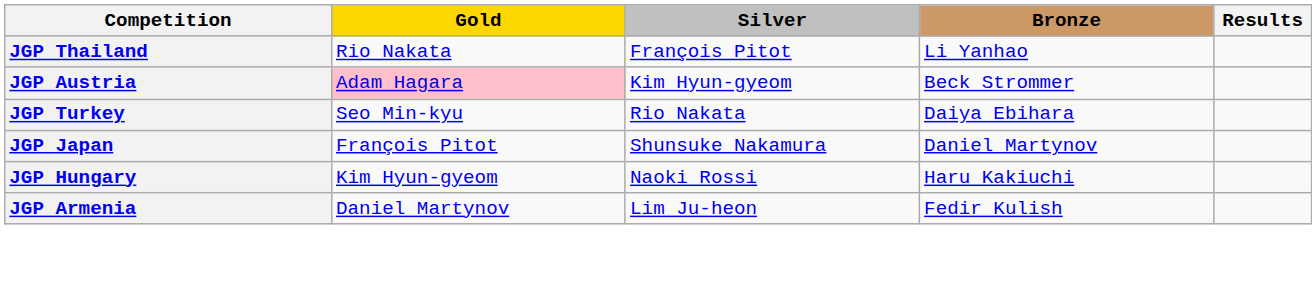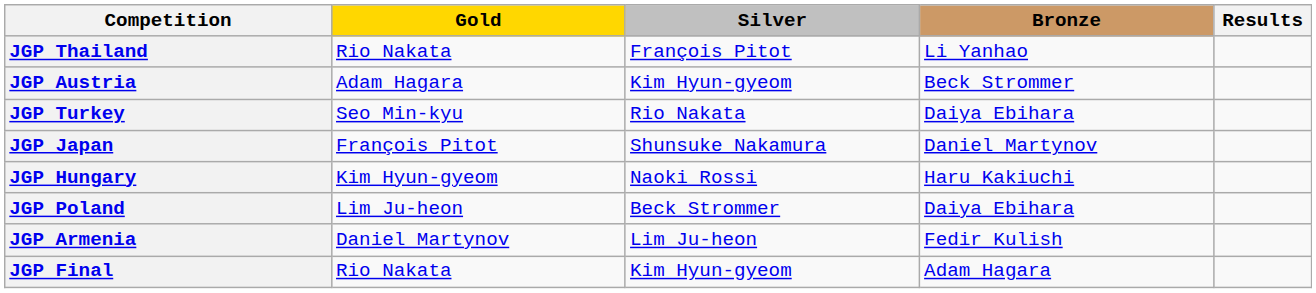(400, 83) pink background -> (400, 83) no background
+ row: (67, 209)
+ row: (61, 271)
